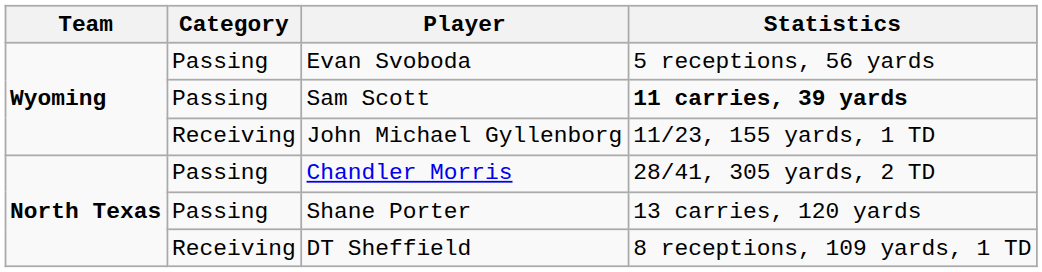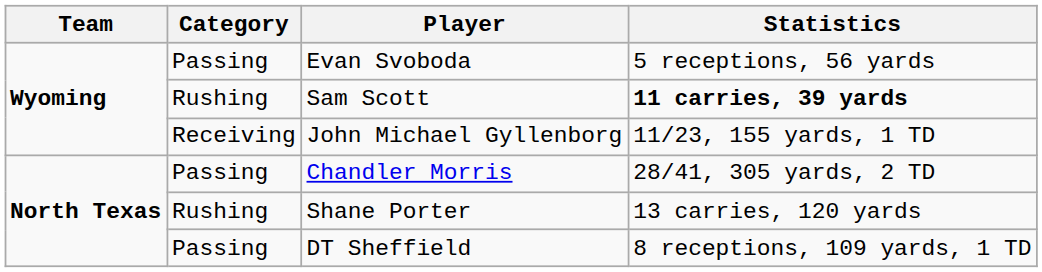(220, 99) Passing -> (220, 99) Rushing
(220, 211) Passing -> (220, 211) Rushing
(234, 248) Receiving -> (220, 248) Passing
